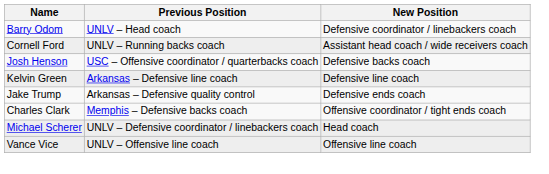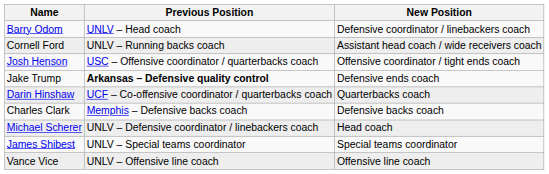(377, 62) Defensive backs coach -> (428, 62) Offensive coordinator / tight ends coach
- row: (37, 78)
(171, 95) normal -> (178, 78) bold
+ row: (41, 95)
(415, 111) Offensive coordinator / tight ends coach -> (390, 111) Defensive backs coach
+ row: (41, 144)
